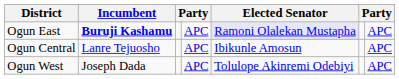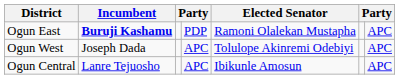(196, 30) APC -> (195, 30) PDP
(285, 30) lavender background -> (285, 30) no background
rows swapped: (41, 48) <-> (35, 65)
